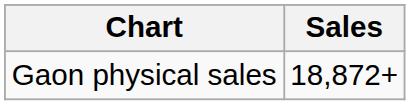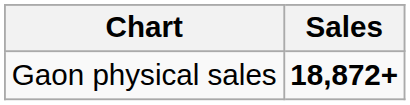(344, 74) normal -> (344, 74) bold
